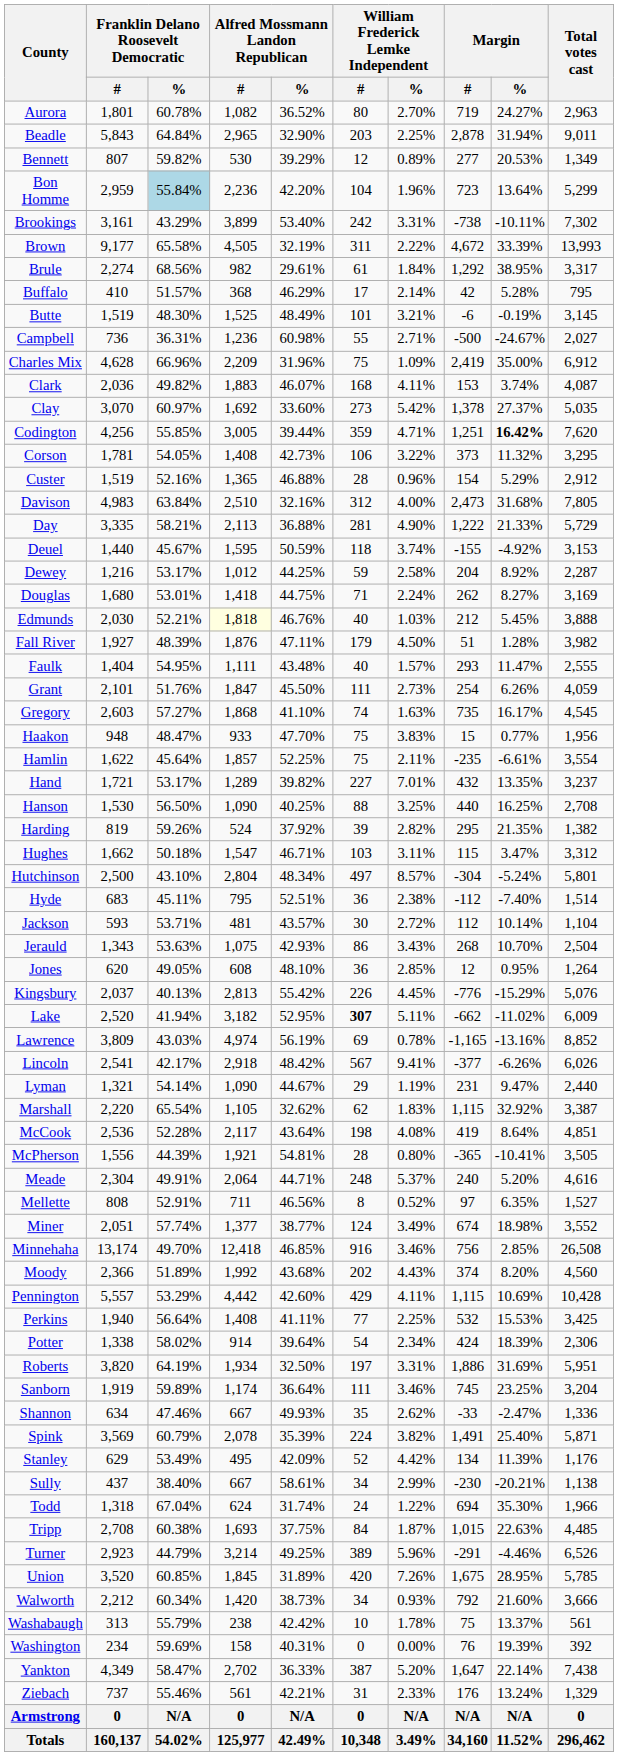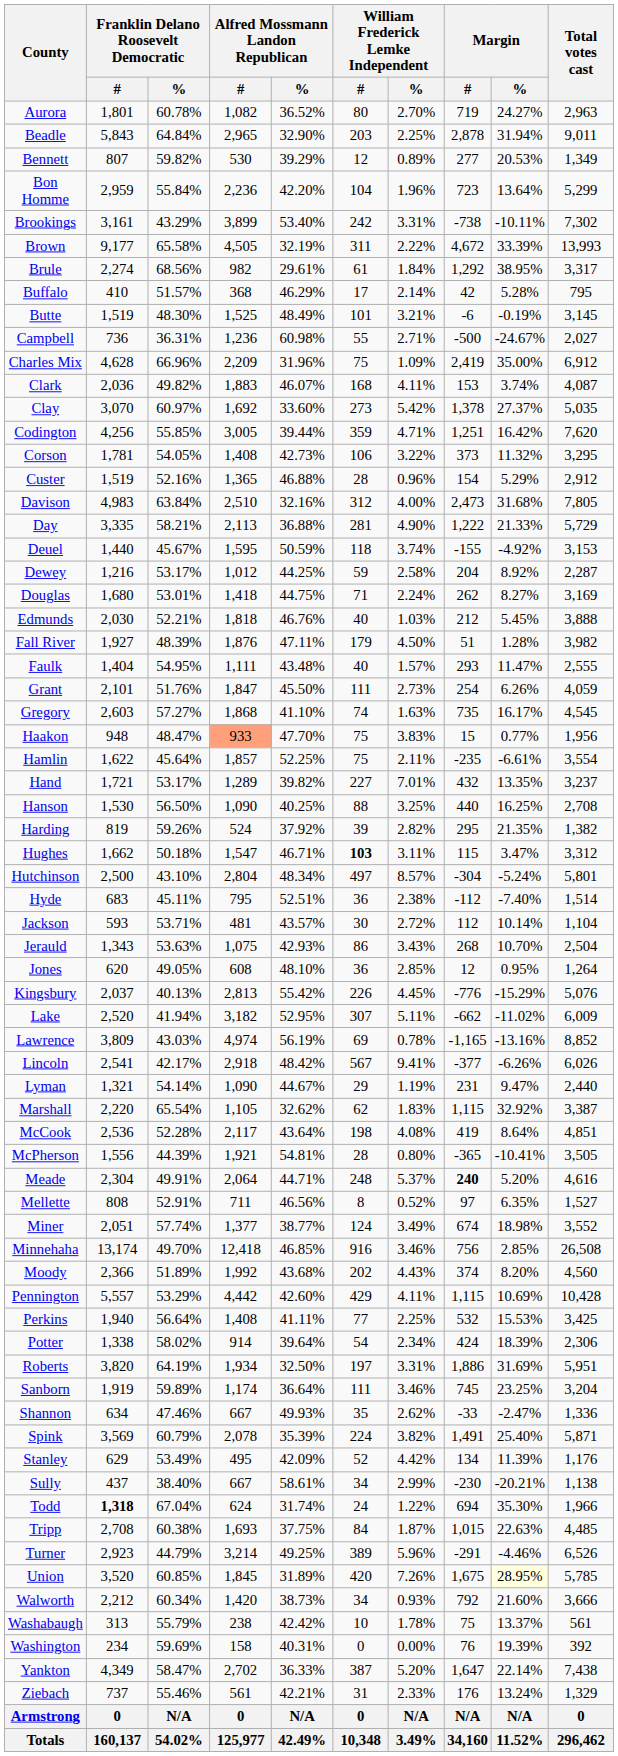(179, 190) lightblue background -> (179, 190) no background
(520, 432) bold -> (520, 432) normal
(241, 619) lightyellow background -> (241, 619) no background
(241, 736) no background -> (241, 736) lightsalmon background
(361, 852) normal -> (361, 852) bold
(361, 1016) bold -> (361, 1016) normal
(468, 1179) normal -> (468, 1179) bold
(117, 1506) normal -> (117, 1506) bold
(520, 1576) no background -> (520, 1576) lightyellow background
